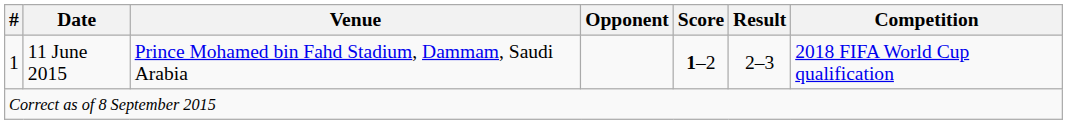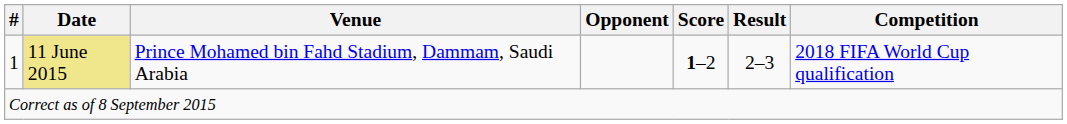(58, 61) no background -> (58, 61) khaki background
